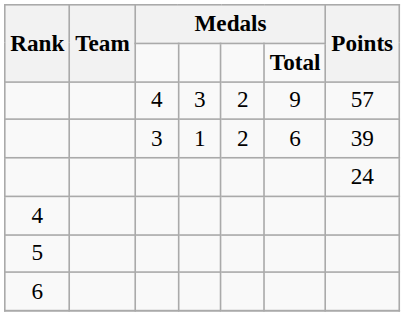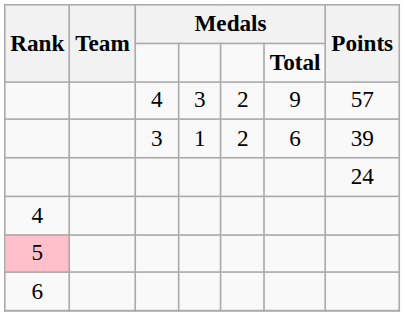(37, 253) no background -> (37, 253) pink background
